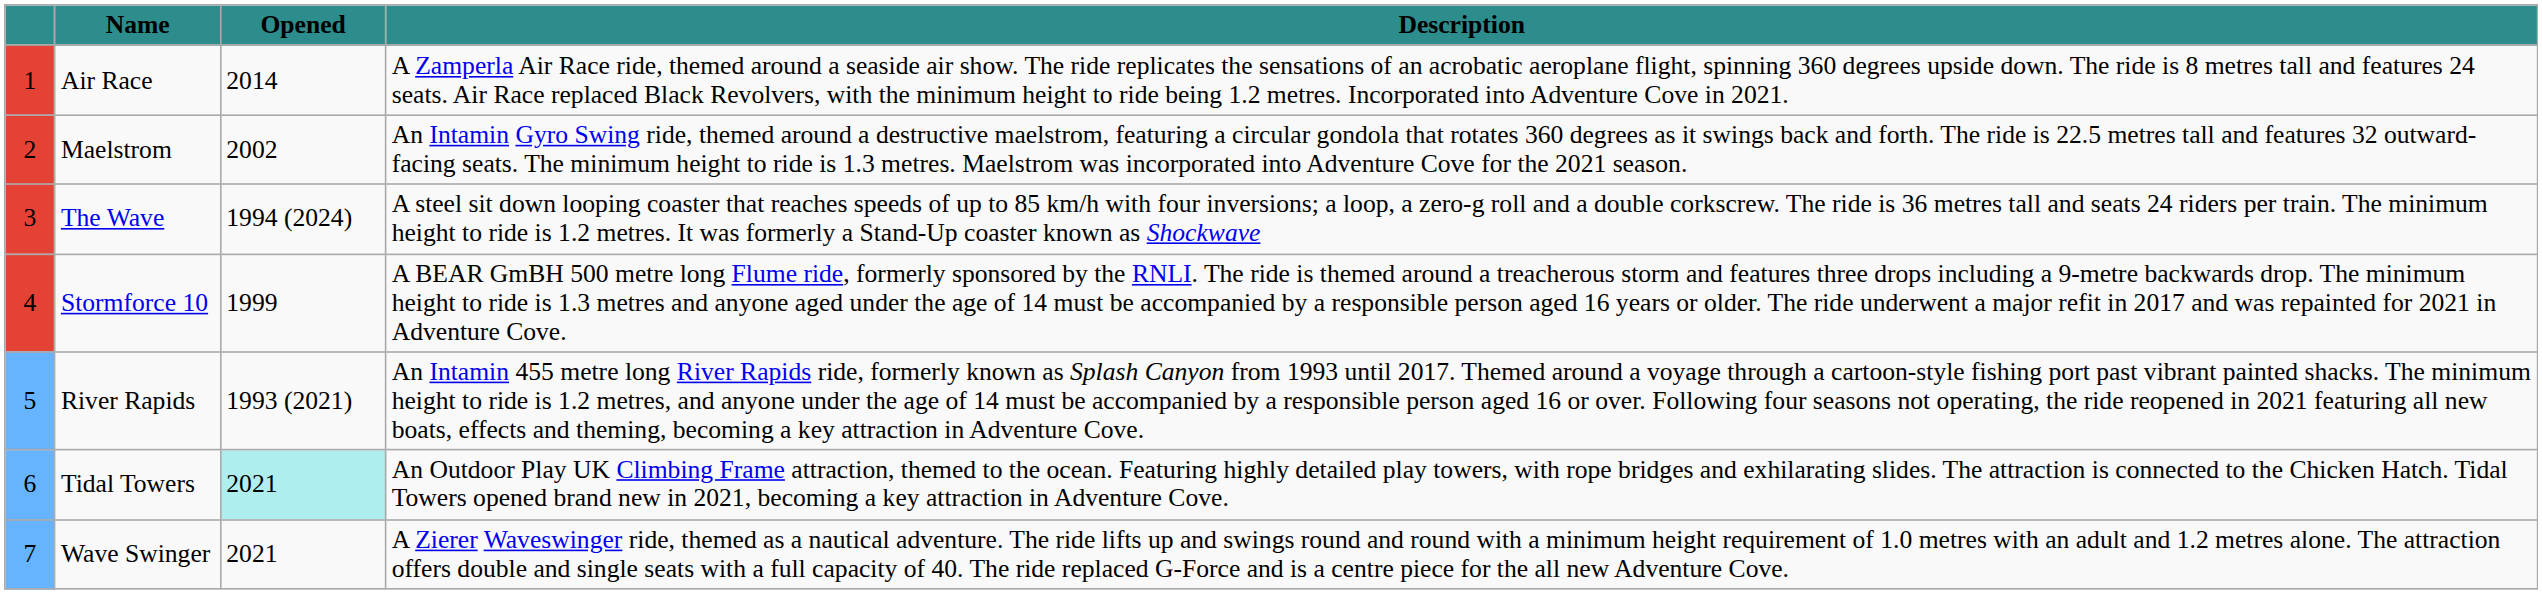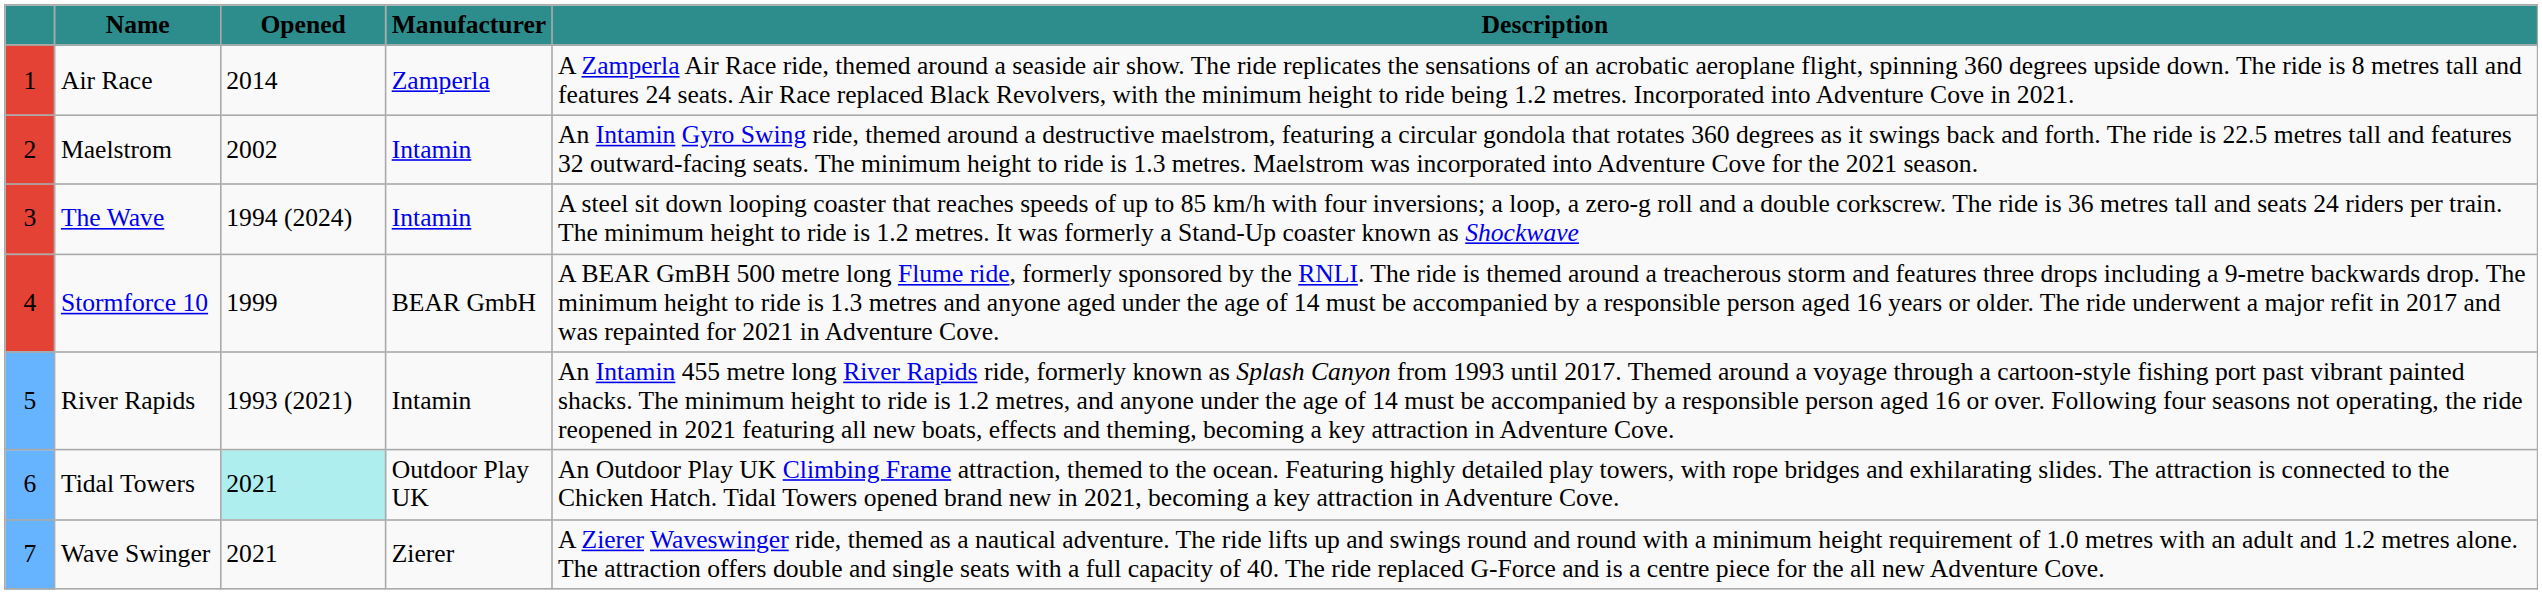+ column: (469, 24)
